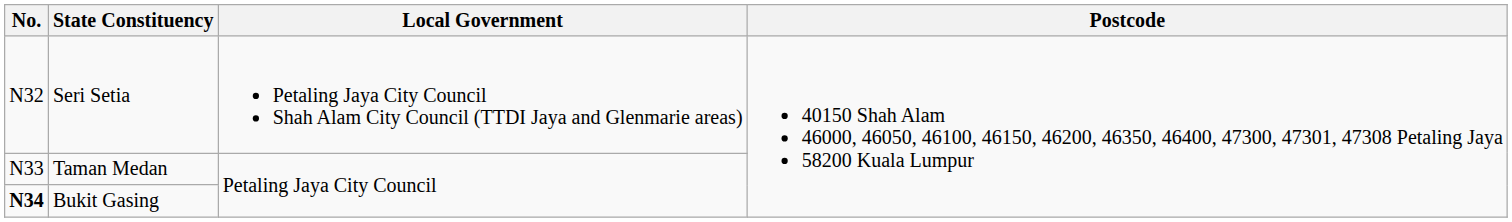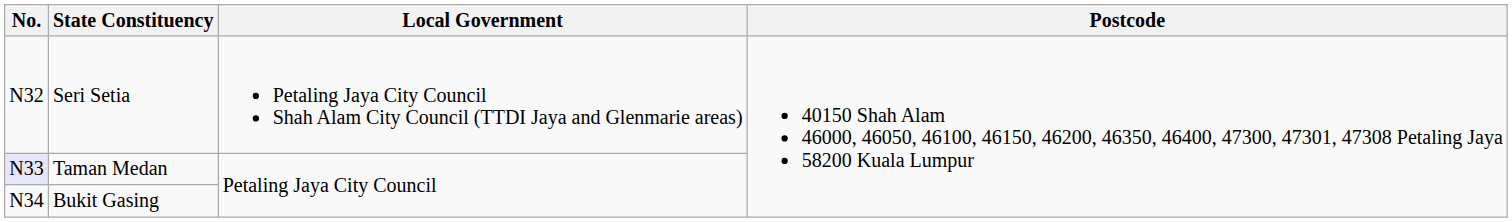(26, 168) no background -> (26, 168) lavender background
(26, 200) bold -> (26, 200) normal
